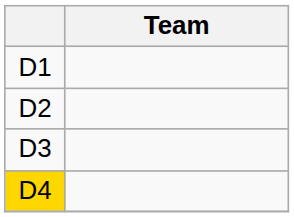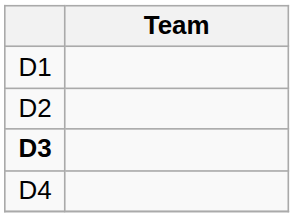(35, 149) normal -> (35, 149) bold
(35, 190) gold background -> (35, 190) no background
